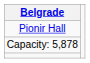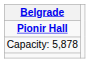(42, 28) normal -> (42, 28) bold
